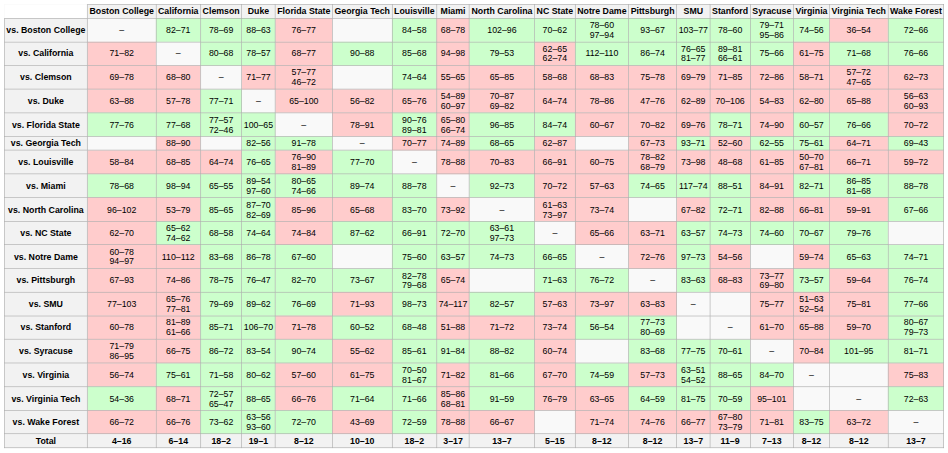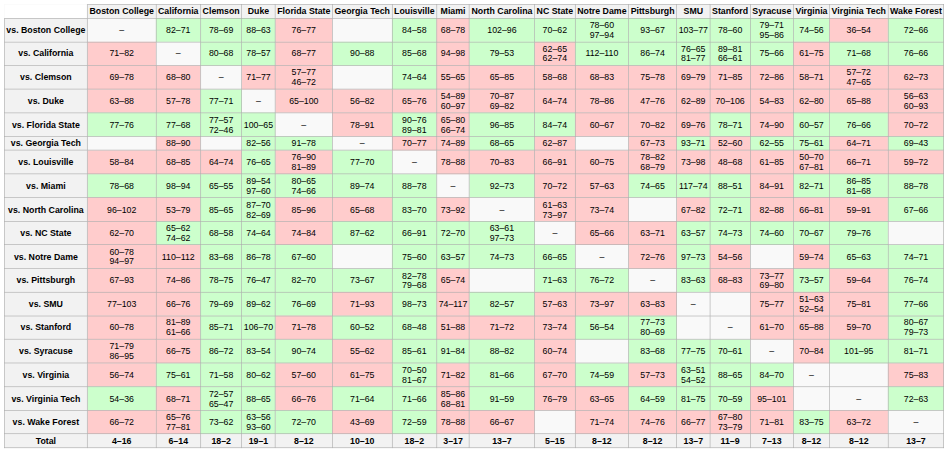(178, 304) 65–76 77–81 -> (178, 304) 66–76
(178, 422) 66–76 -> (178, 422) 65–76 77–81
